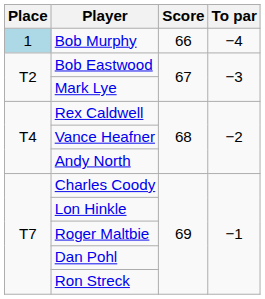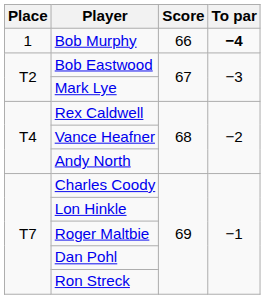(28, 40) lightblue background -> (28, 40) no background
(234, 40) normal -> (234, 40) bold
